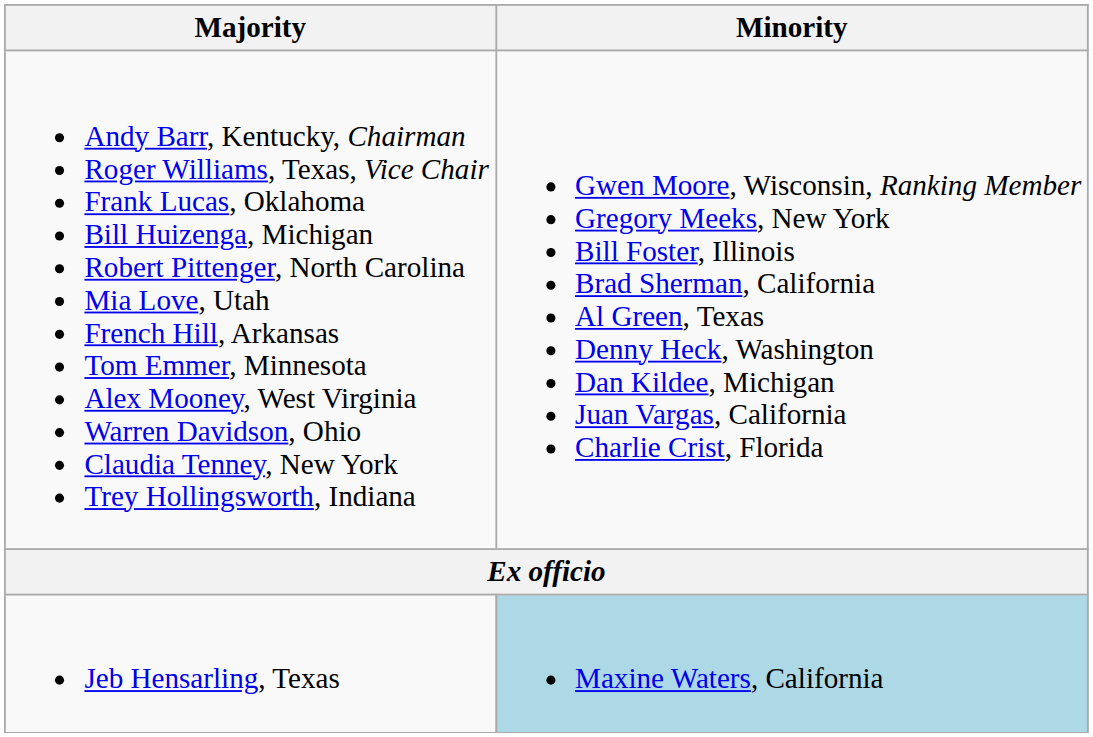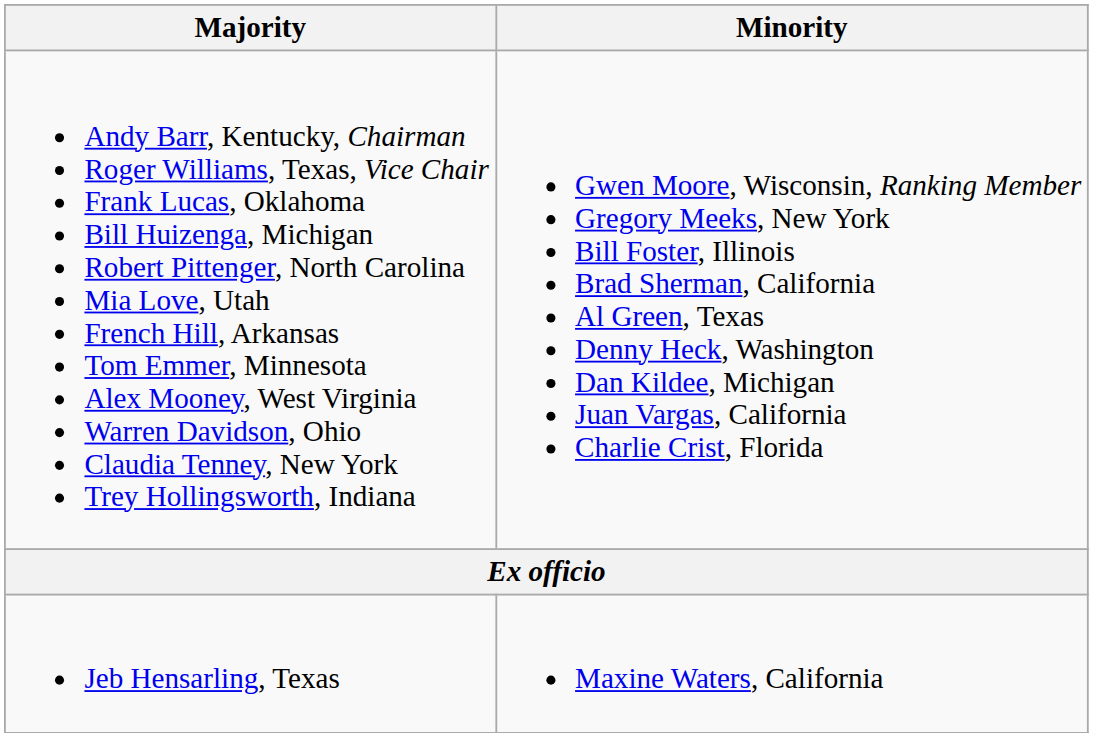(792, 680) lightblue background -> (792, 680) no background
